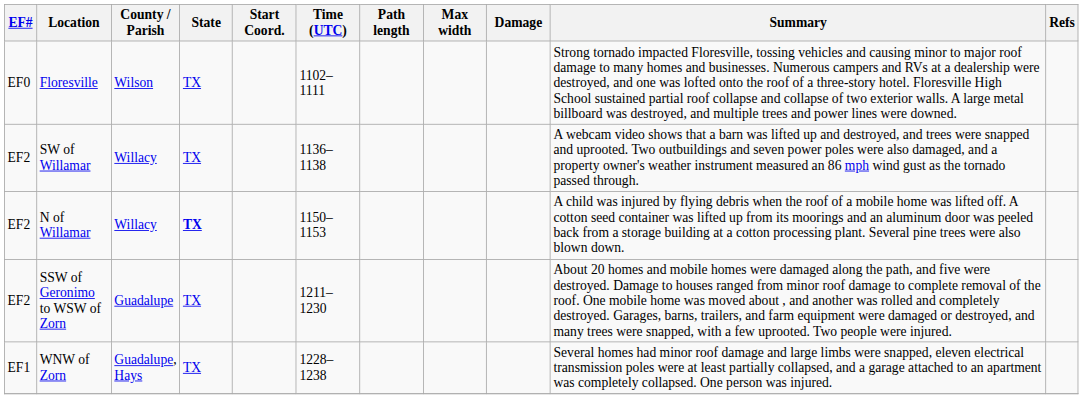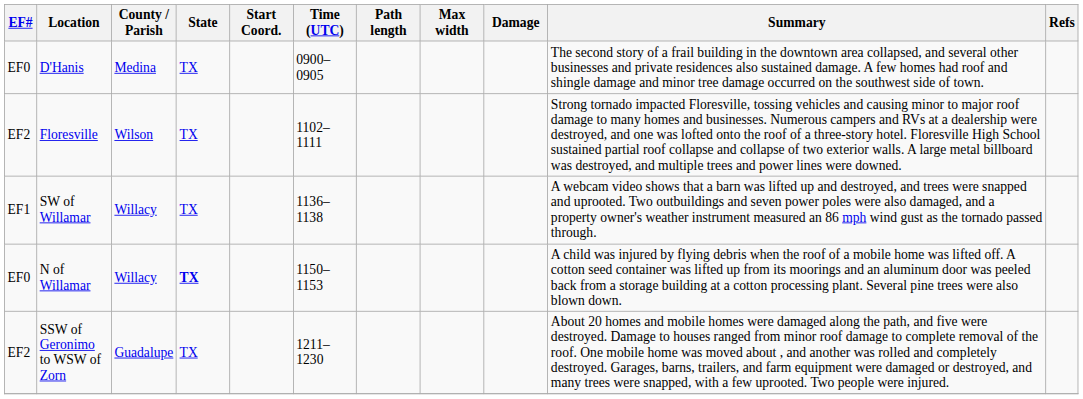+ row: (62, 67)
(19, 82) EF0 -> (19, 134) EF2
(19, 157) EF2 -> (19, 210) EF1
(19, 225) EF2 -> (19, 277) EF0
- row: (65, 367)
